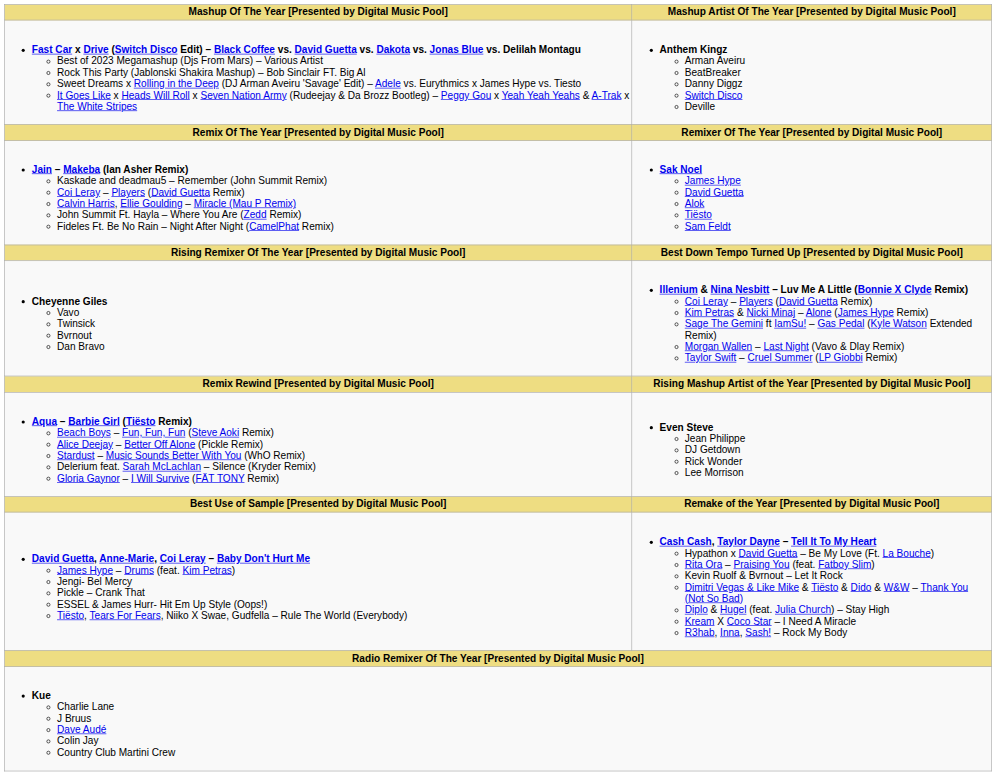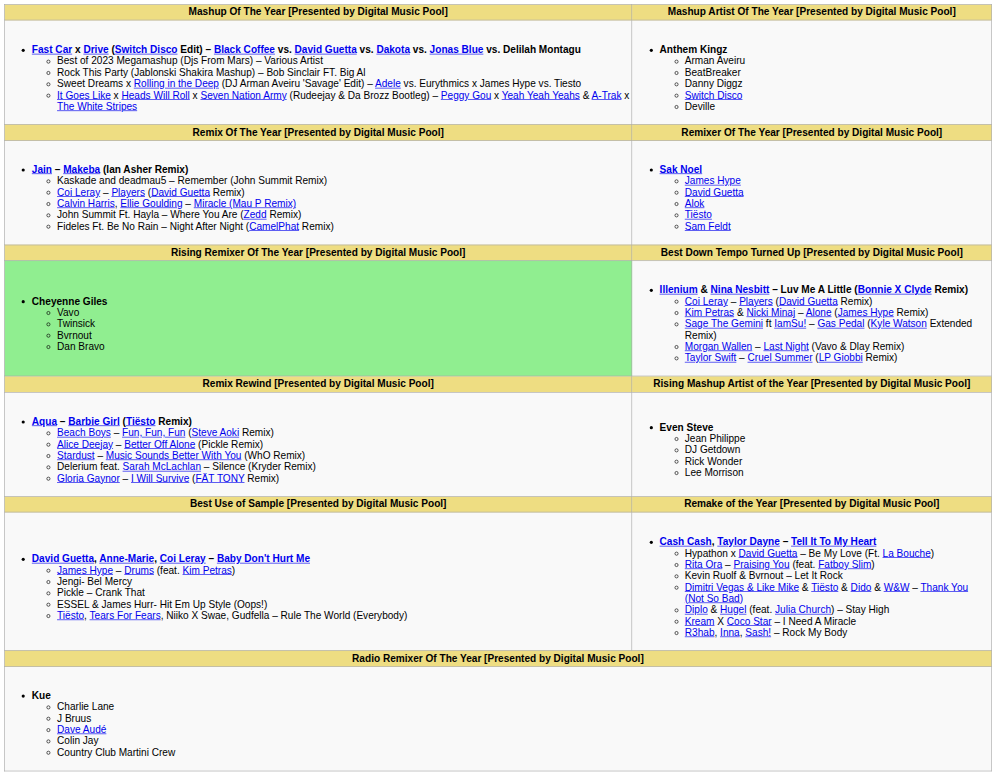(318, 324) no background -> (318, 324) lightgreen background
